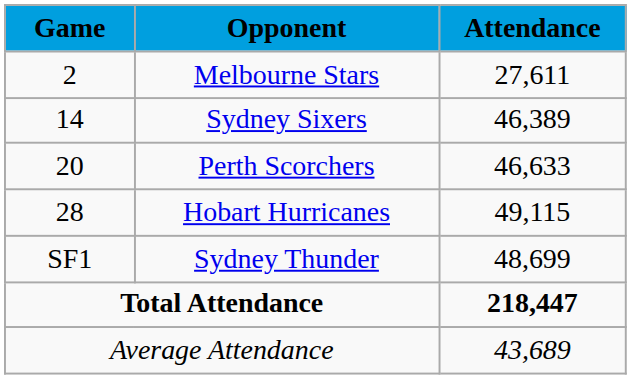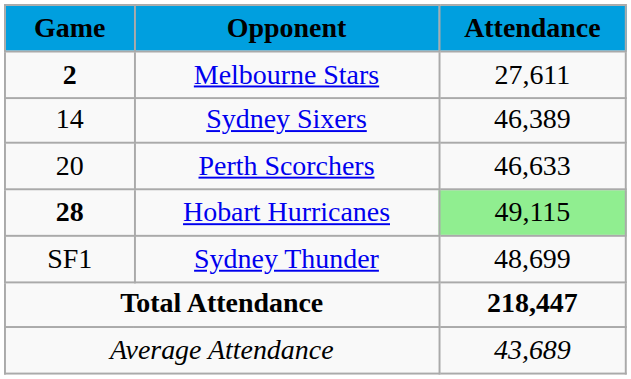(70, 74) normal -> (70, 74) bold
(70, 212) normal -> (70, 212) bold
(532, 212) no background -> (532, 212) lightgreen background
